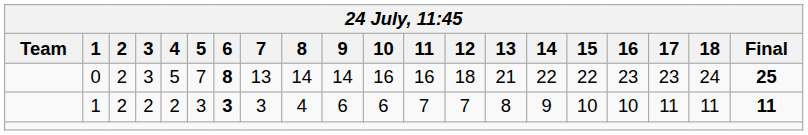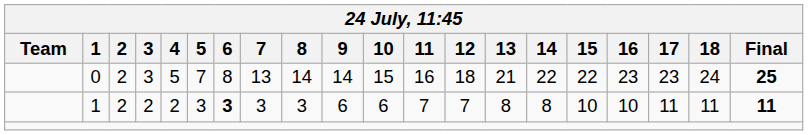(227, 77) bold -> (227, 77) normal
(383, 77) 16 -> (383, 77) 15
(302, 106) 4 -> (302, 106) 3
(547, 106) 9 -> (547, 106) 8
